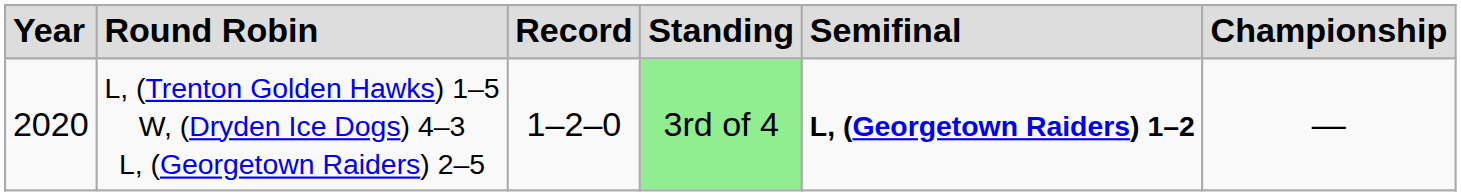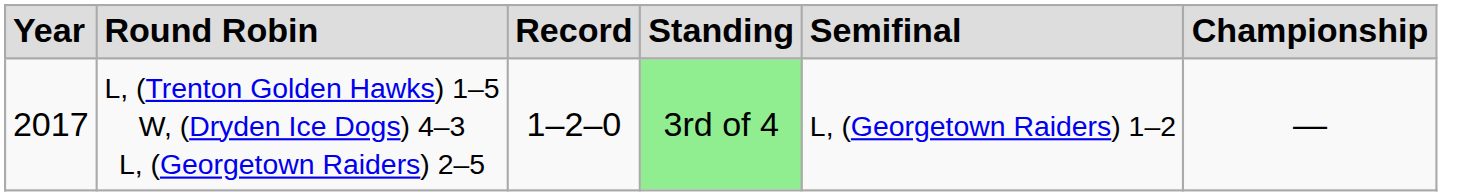(51, 123) 2020 -> (51, 123) 2017
(1002, 123) bold -> (993, 126) normal
